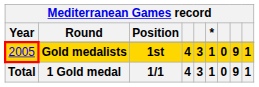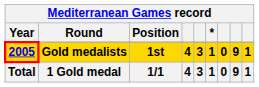(22, 52) normal -> (22, 52) bold
